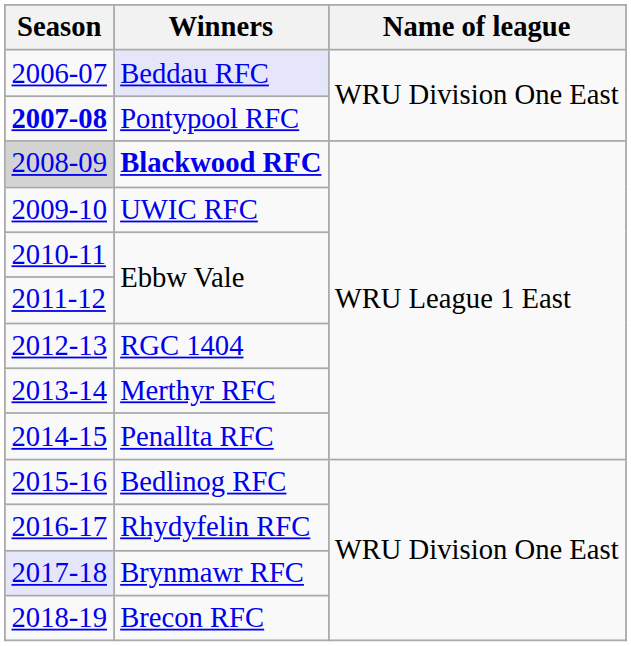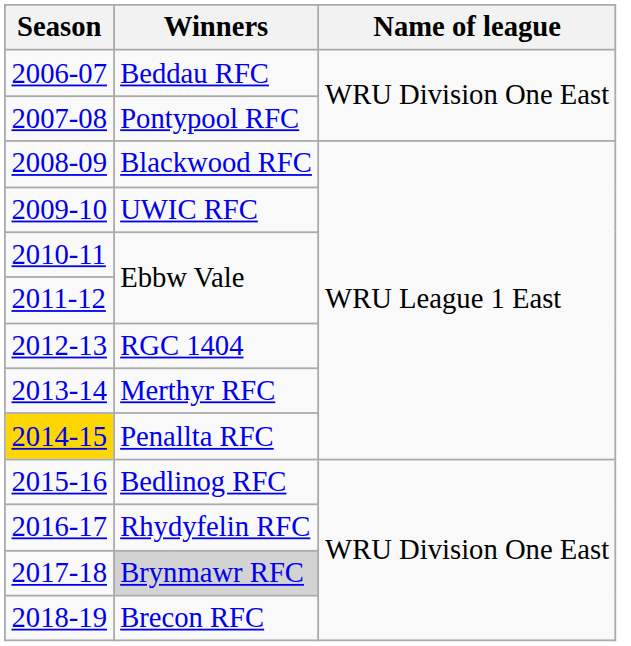(195, 72) lavender background -> (195, 72) no background
(59, 118) bold -> (59, 118) normal
(59, 163) lightgrey background -> (59, 163) no background
(221, 163) bold -> (216, 163) normal
(59, 436) no background -> (59, 436) gold background
(59, 572) lavender background -> (59, 572) no background
(212, 572) no background -> (212, 572) lightgrey background
